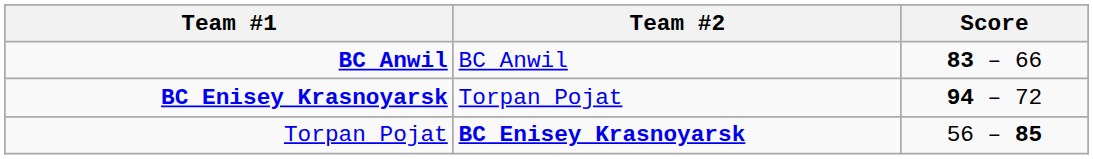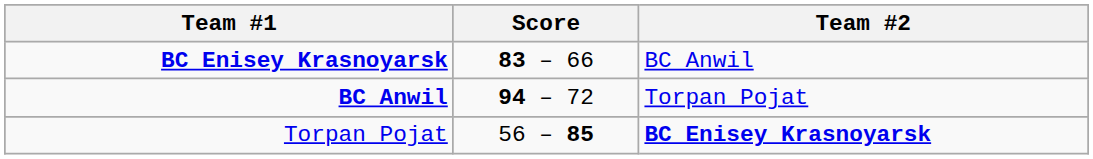columns swapped: (994, 23) <-> (677, 23)
(393, 60) BC Anwil -> (304, 60) BC Enisey Krasnoyarsk
(304, 98) BC Enisey Krasnoyarsk -> (393, 98) BC Anwil
